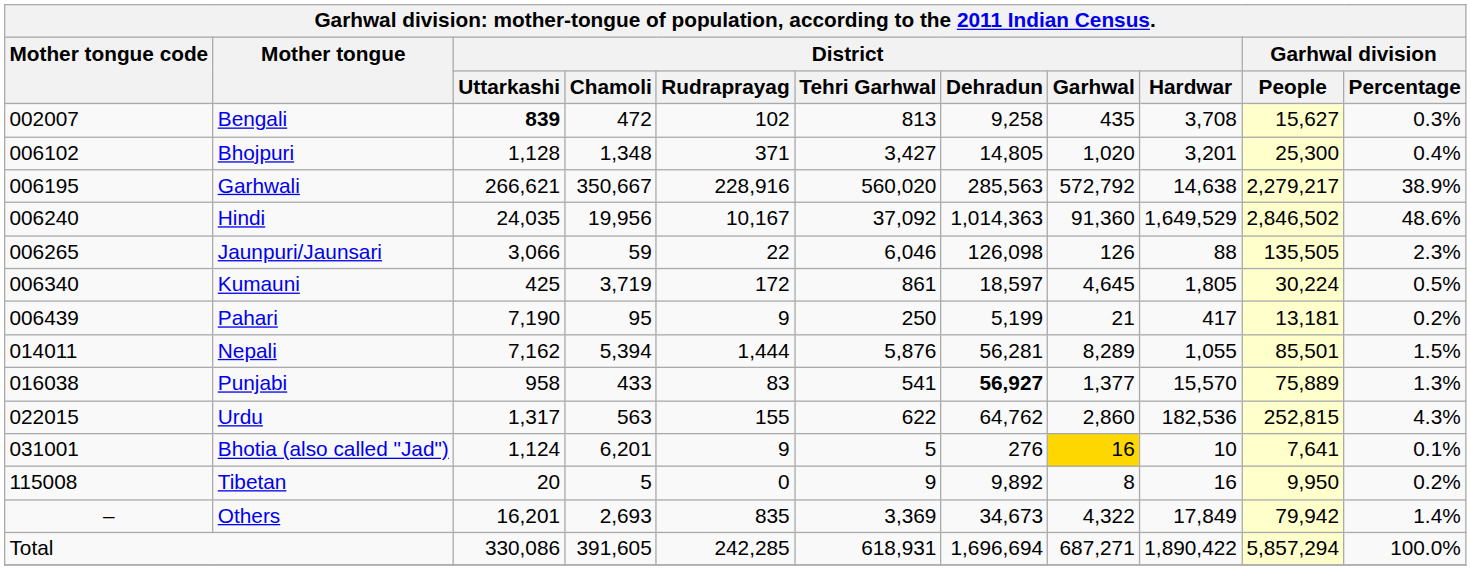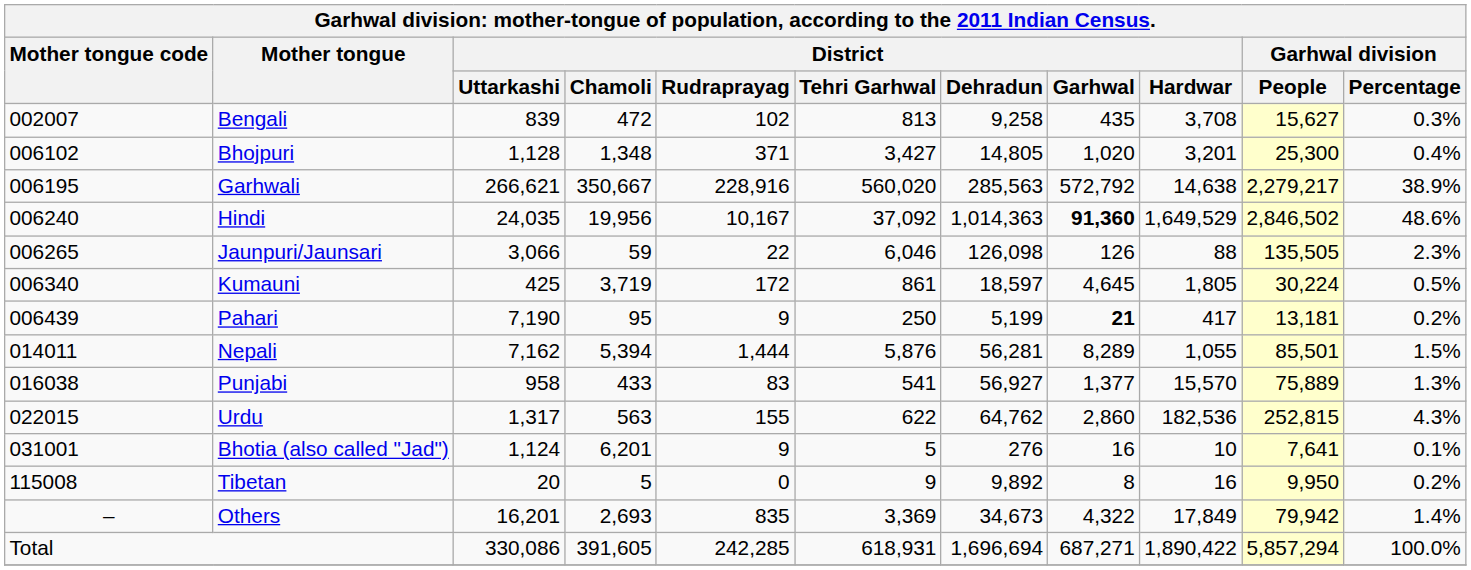(543, 119) bold -> (543, 119) normal
(1103, 218) normal -> (1103, 218) bold
(1123, 317) normal -> (1123, 317) bold
(1011, 383) bold -> (1011, 383) normal
(1123, 449) gold background -> (1123, 449) no background
